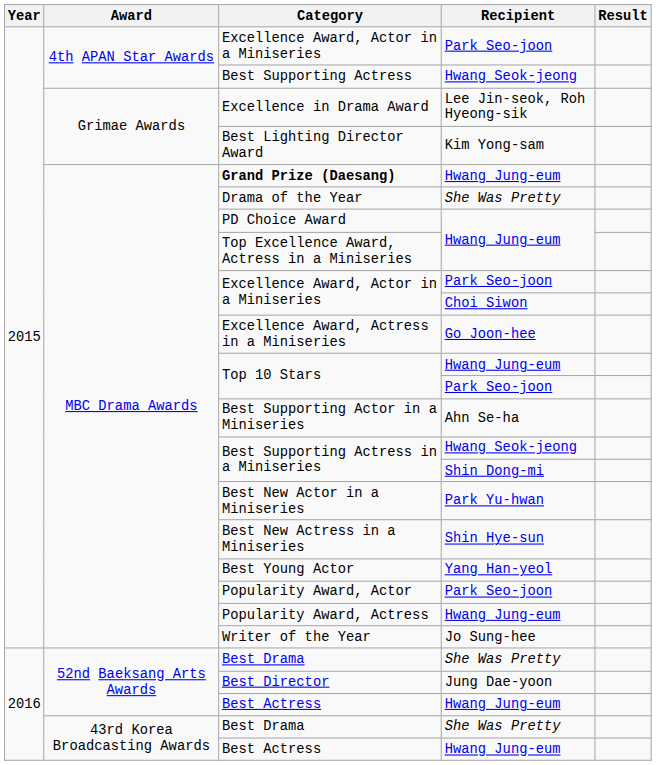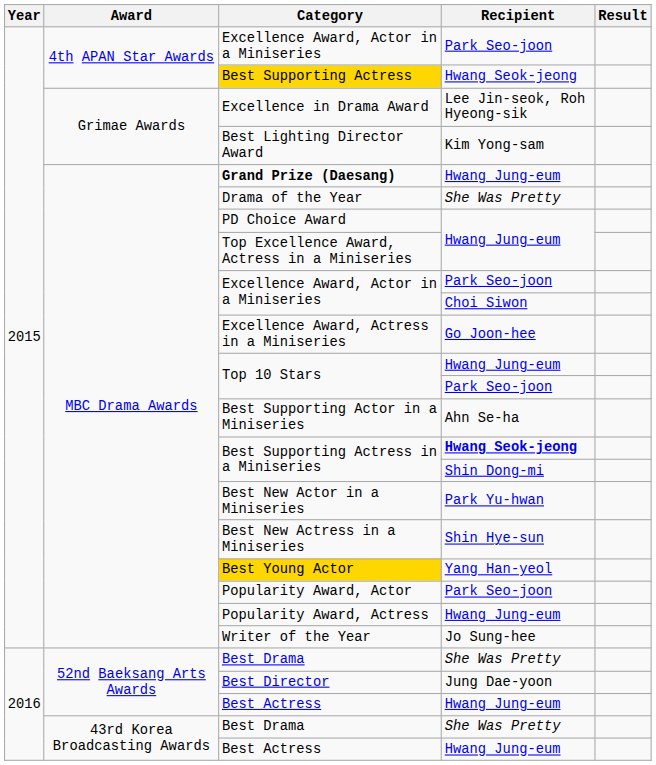(317, 77) no background -> (317, 77) gold background
(511, 448) normal -> (511, 448) bold
(288, 570) no background -> (288, 570) gold background
